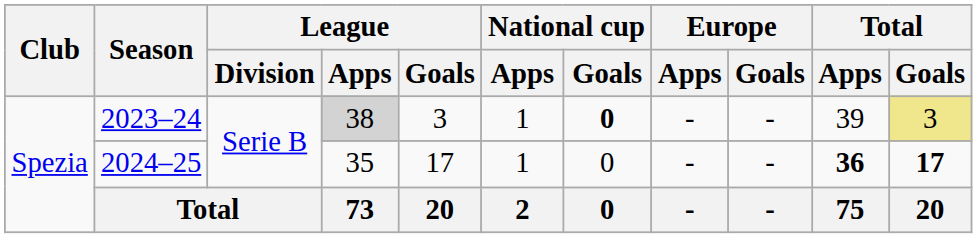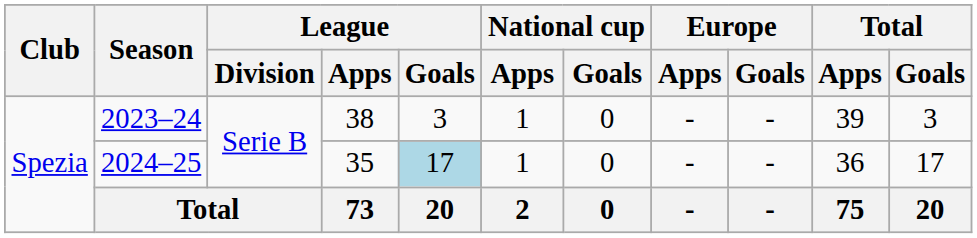(360, 118) lightgrey background -> (360, 118) no background
(607, 118) bold -> (607, 118) normal
(930, 118) khaki background -> (930, 118) no background
(440, 163) no background -> (440, 163) lightblue background
(850, 163) bold -> (850, 163) normal
(930, 163) bold -> (930, 163) normal
